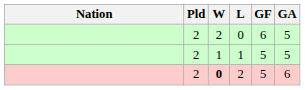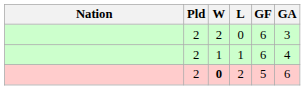(287, 34) 5 -> (287, 34) 3
(263, 54) 5 -> (263, 54) 6
(287, 54) 5 -> (287, 54) 4
